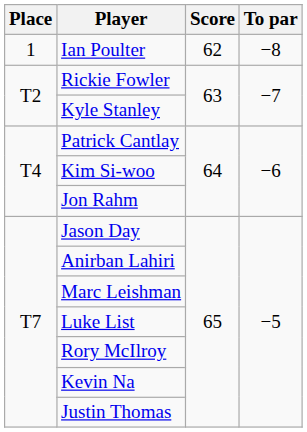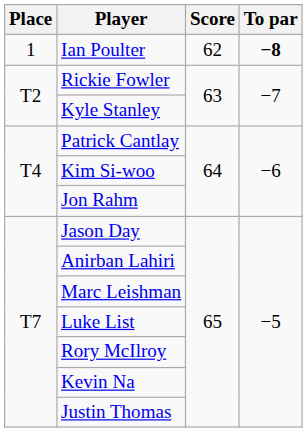(271, 49) normal -> (271, 49) bold
